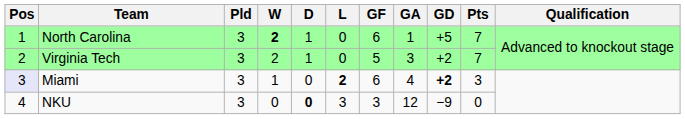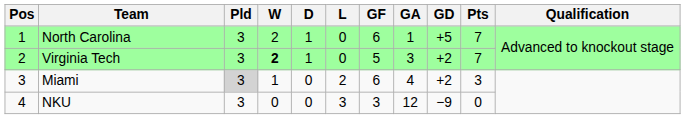(275, 37) bold -> (275, 37) normal
(275, 59) normal -> (275, 59) bold
(22, 80) lavender background -> (22, 80) no background
(241, 80) no background -> (241, 80) lightgrey background
(343, 80) bold -> (343, 80) normal
(444, 80) bold -> (444, 80) normal
(309, 102) bold -> (309, 102) normal
